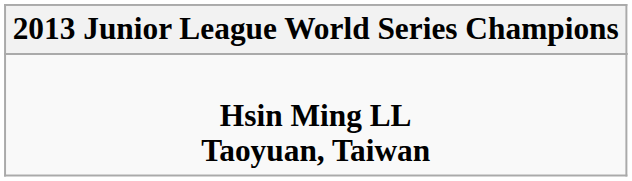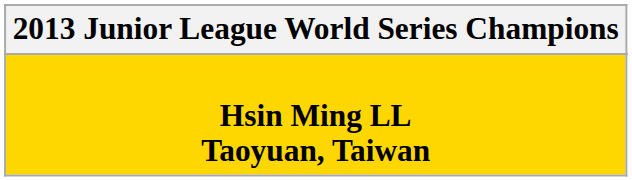(316, 132) no background -> (316, 132) gold background
